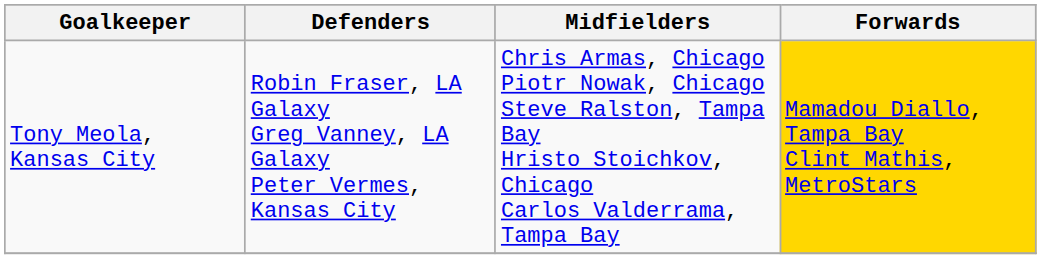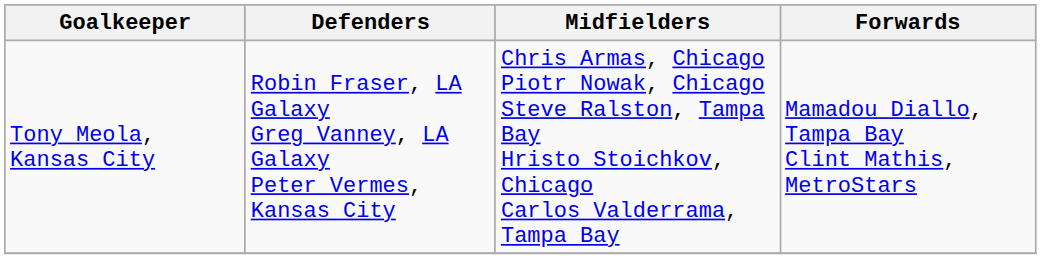(884, 147) gold background -> (884, 147) no background
